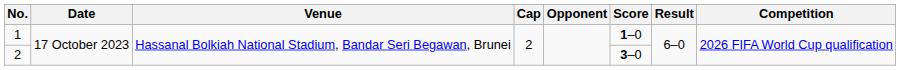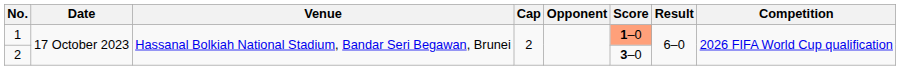(631, 34) no background -> (631, 34) lightsalmon background
